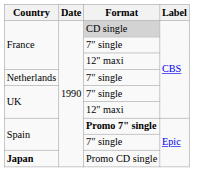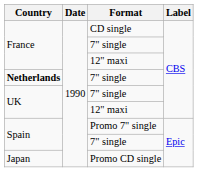(107, 28) lightgrey background -> (111, 28) no background
(31, 77) normal -> (33, 77) bold
(121, 126) bold -> (123, 126) normal
(20, 158) bold -> (18, 158) normal
